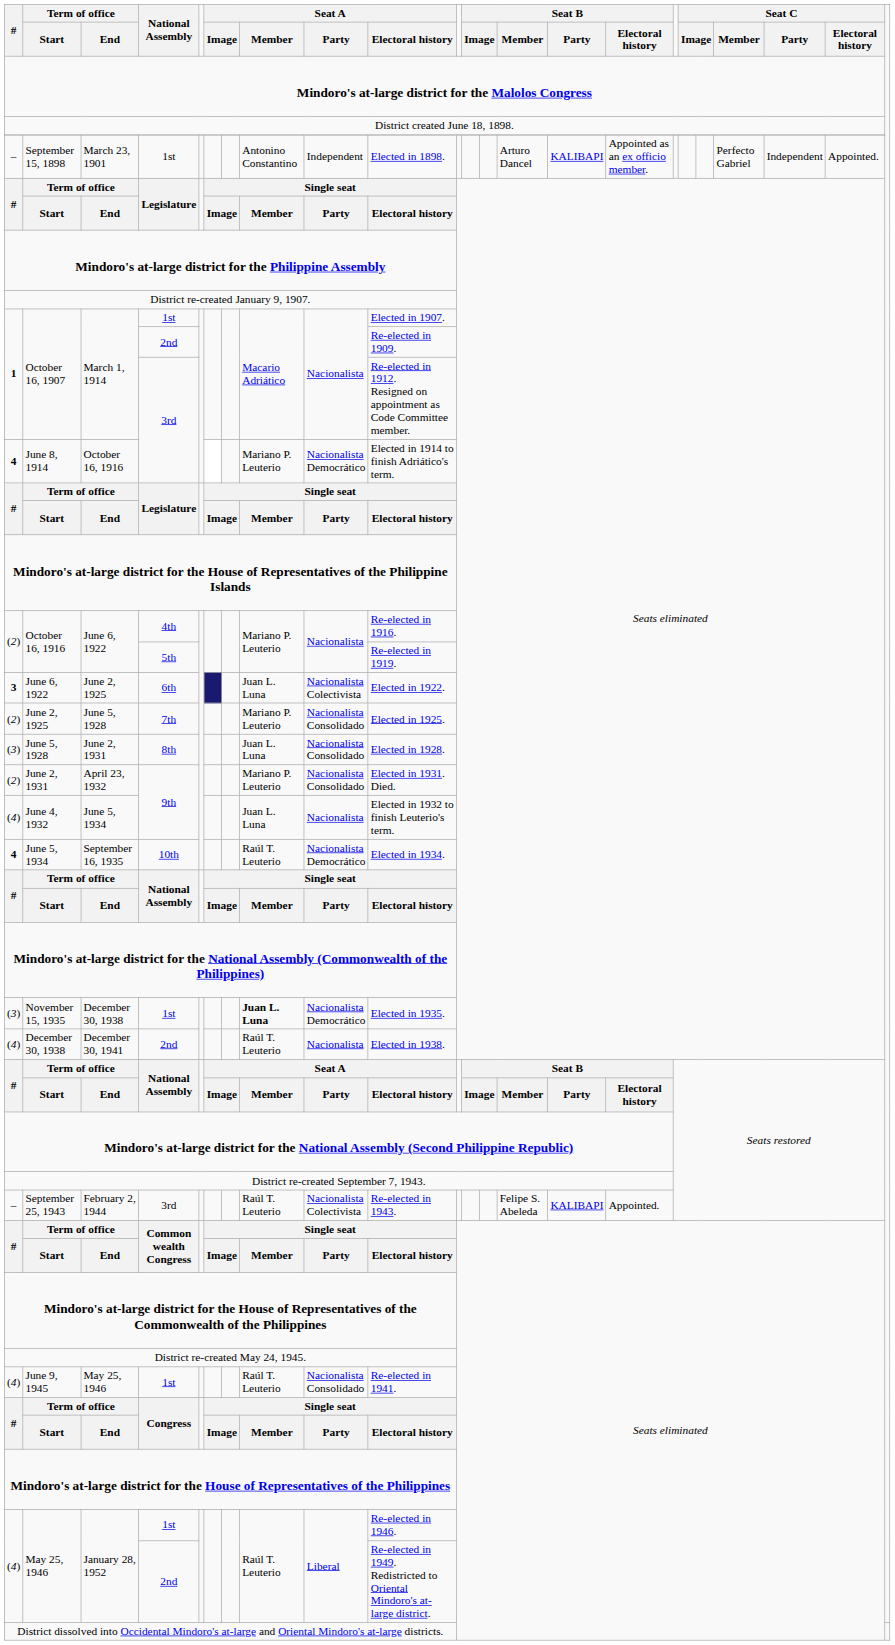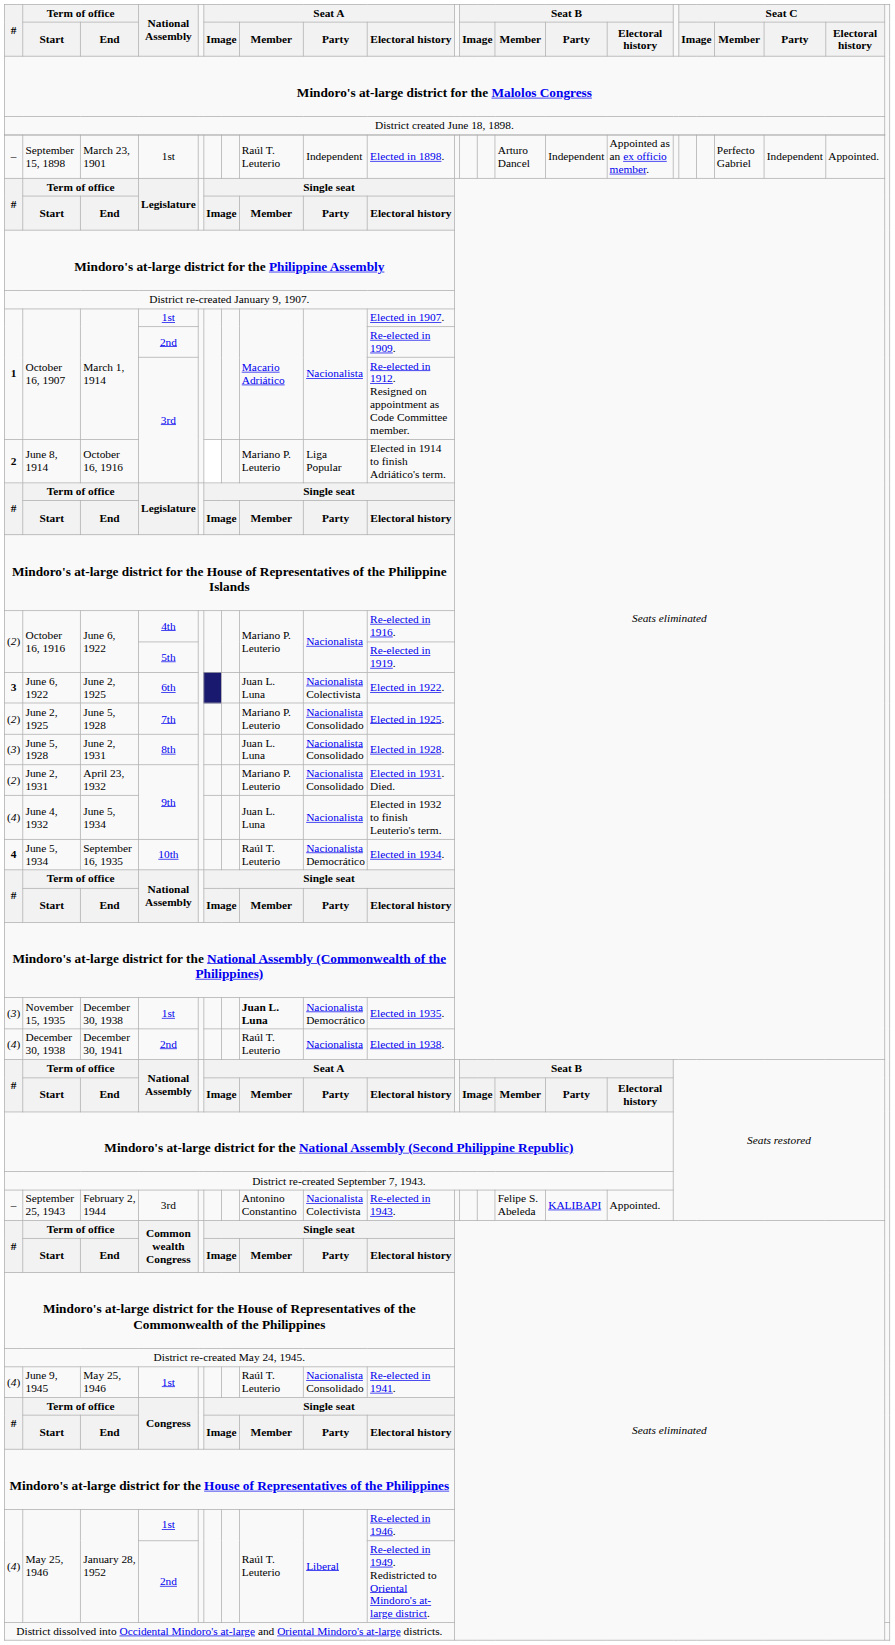(270, 156) Antonino Constantino -> (261, 156) Raúl T. Leuterio
(577, 156) KALIBAPI -> (576, 156) Independent
(14, 461) 4 -> (14, 461) 2
(336, 461) Nacionalista Democrático -> (324, 461) Liga Popular
(261, 1205) Raúl T. Leuterio -> (269, 1205) Antonino Constantino
